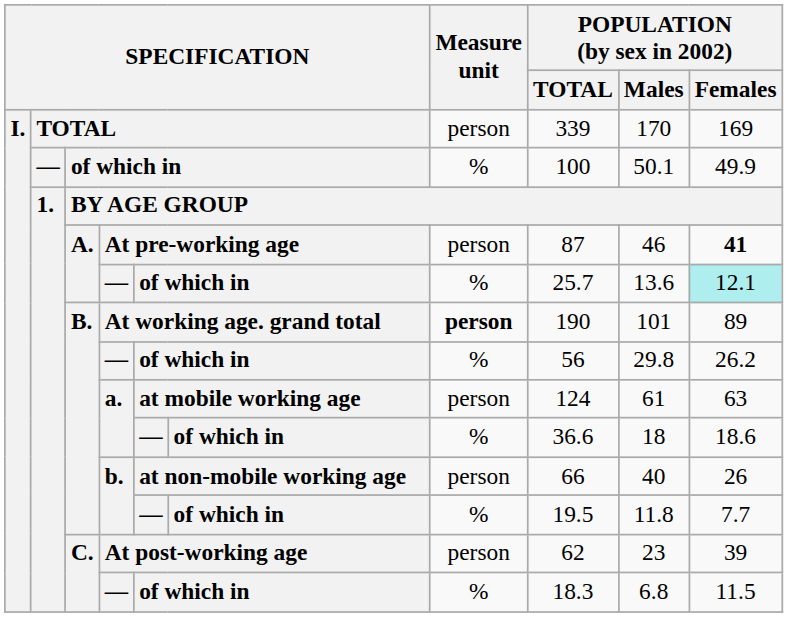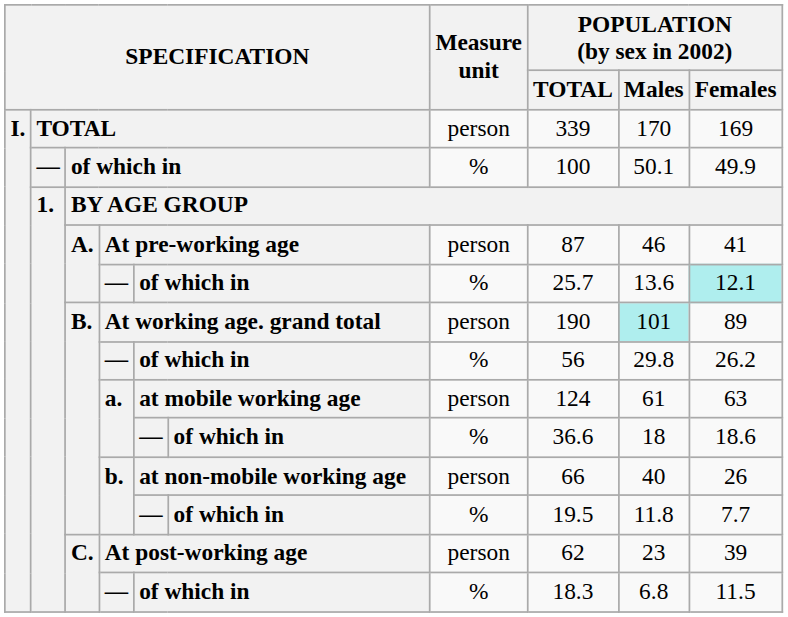(736, 243) bold -> (736, 243) normal
(479, 321) bold -> (479, 321) normal
(654, 321) no background -> (654, 321) paleturquoise background
